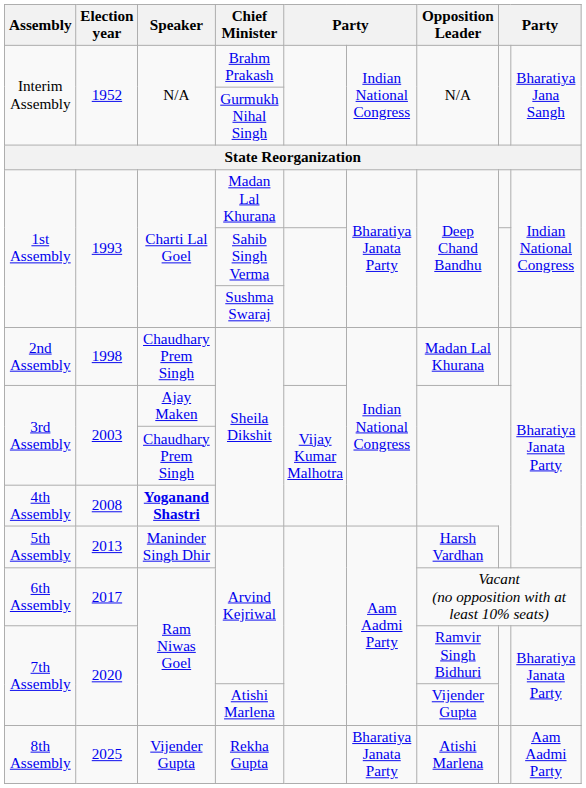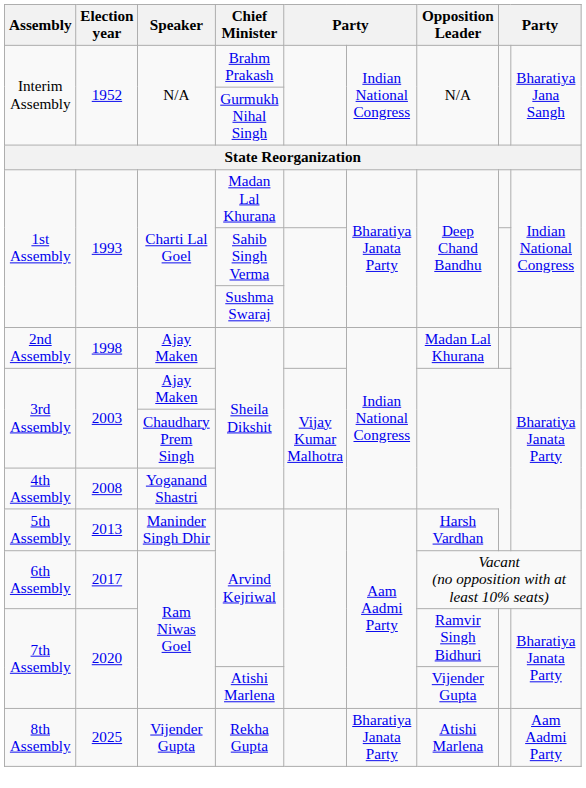(176, 356) Chaudhary Prem Singh -> (176, 347) Ajay Maken
(176, 505) bold -> (176, 488) normal
